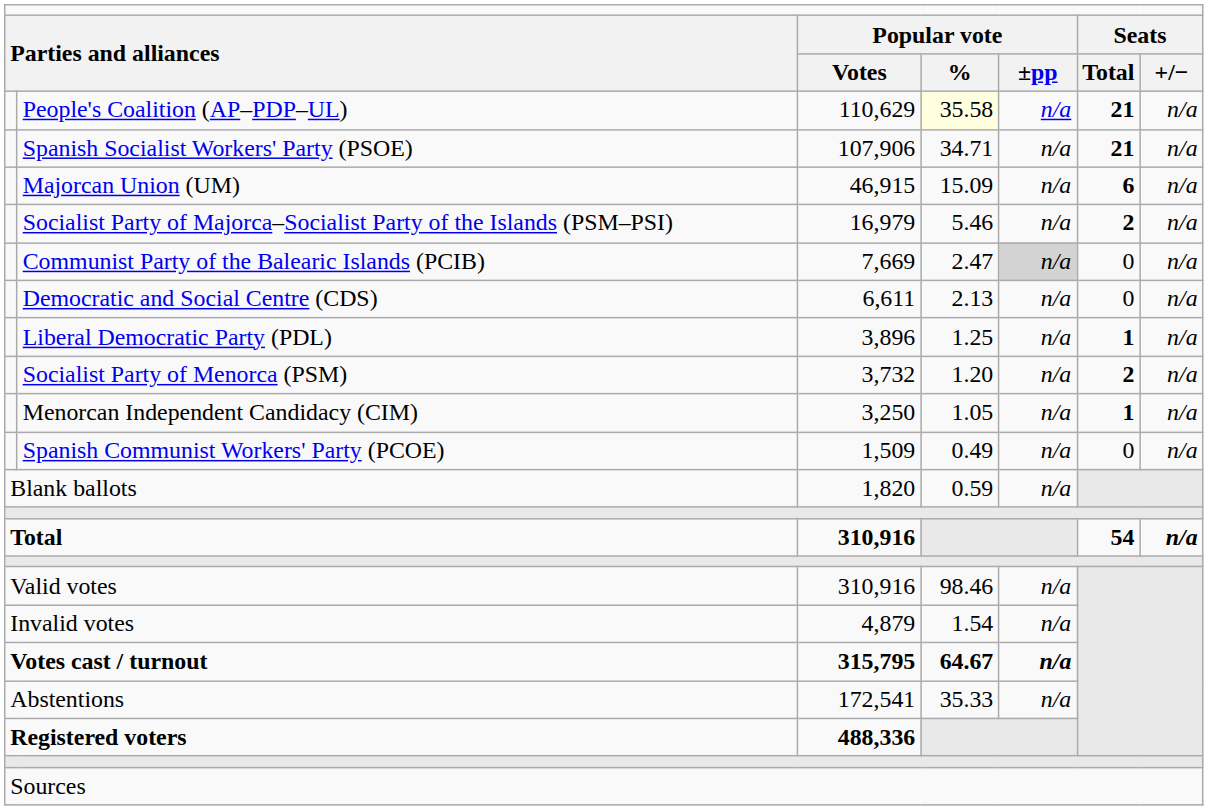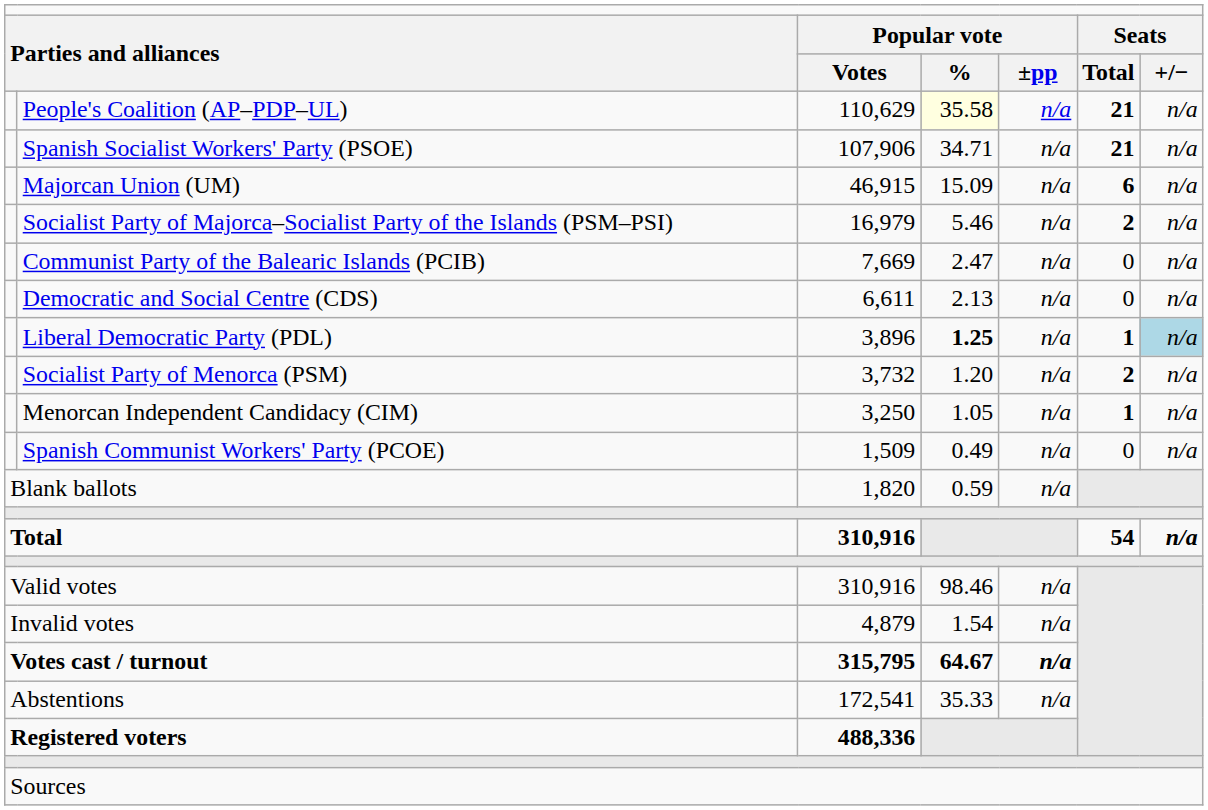(1056, 261) lightgrey background -> (1056, 261) no background
(972, 336) normal -> (972, 336) bold
(1182, 336) no background -> (1182, 336) lightblue background
